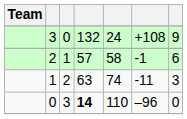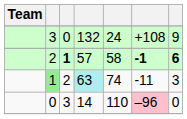(67, 59) normal -> (67, 59) bold
(141, 59) normal -> (141, 59) bold
(176, 59) normal -> (176, 59) bold
(53, 80) no background -> (53, 80) lightgreen background
(85, 80) no background -> (85, 80) paleturquoise background
(85, 102) bold -> (85, 102) normal
(146, 102) no background -> (146, 102) pink background
